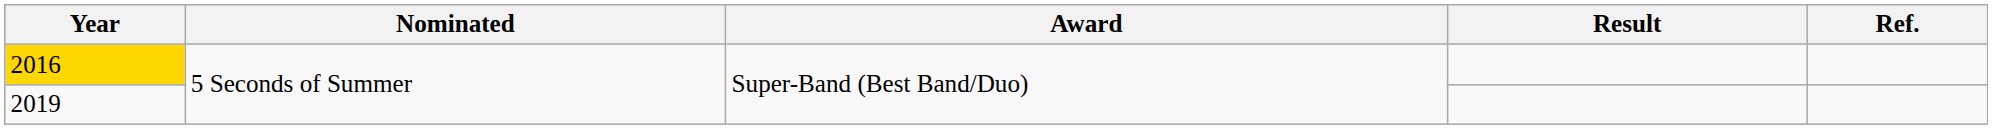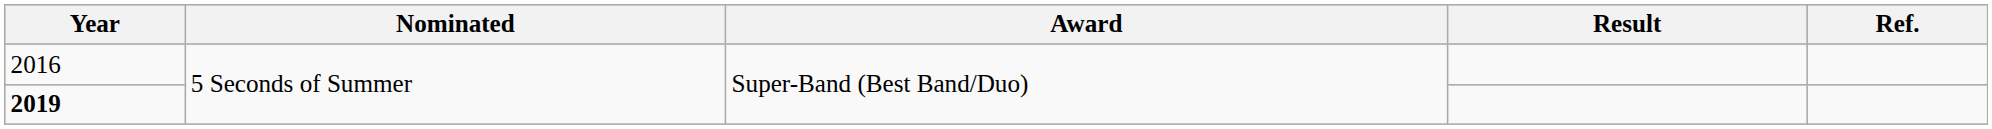(36, 64) gold background -> (36, 64) no background
(36, 104) normal -> (36, 104) bold
